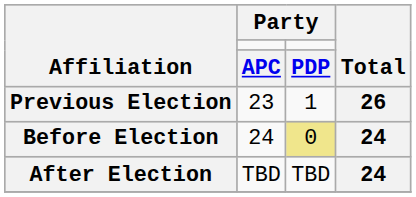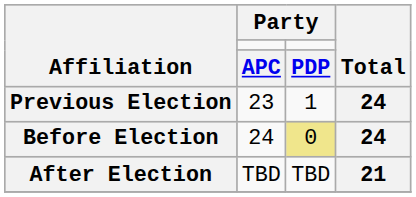(373, 104) 26 -> (373, 104) 24
(373, 174) 24 -> (373, 174) 21
